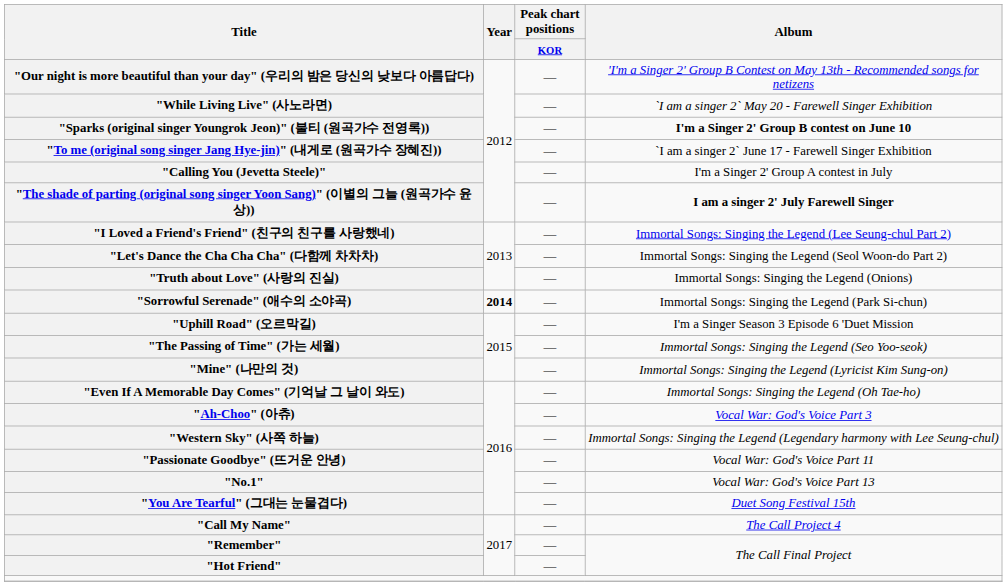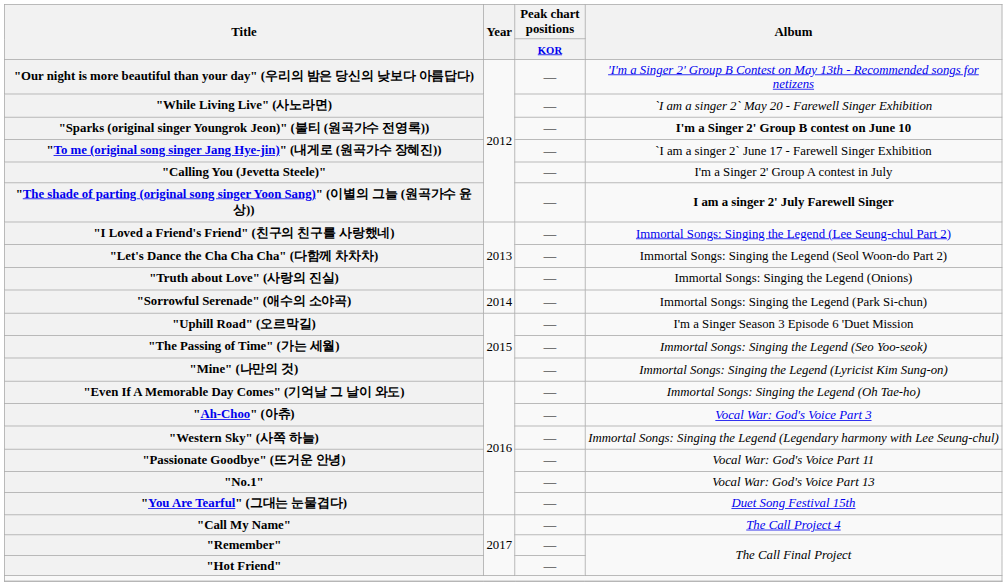(499, 301) bold -> (499, 301) normal
